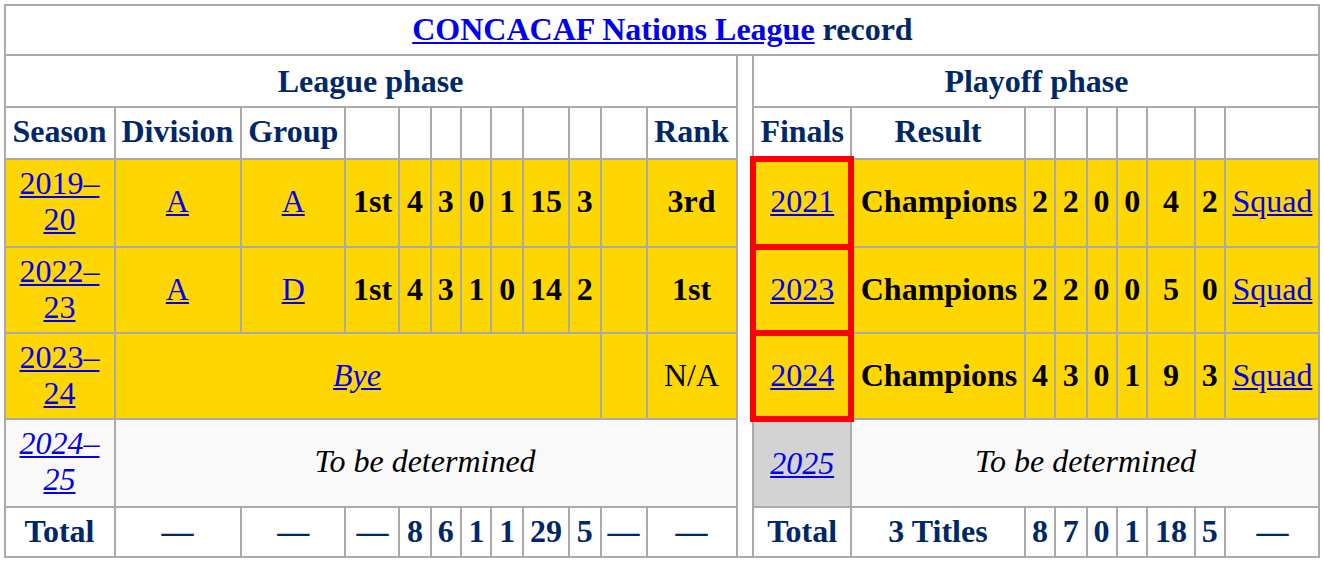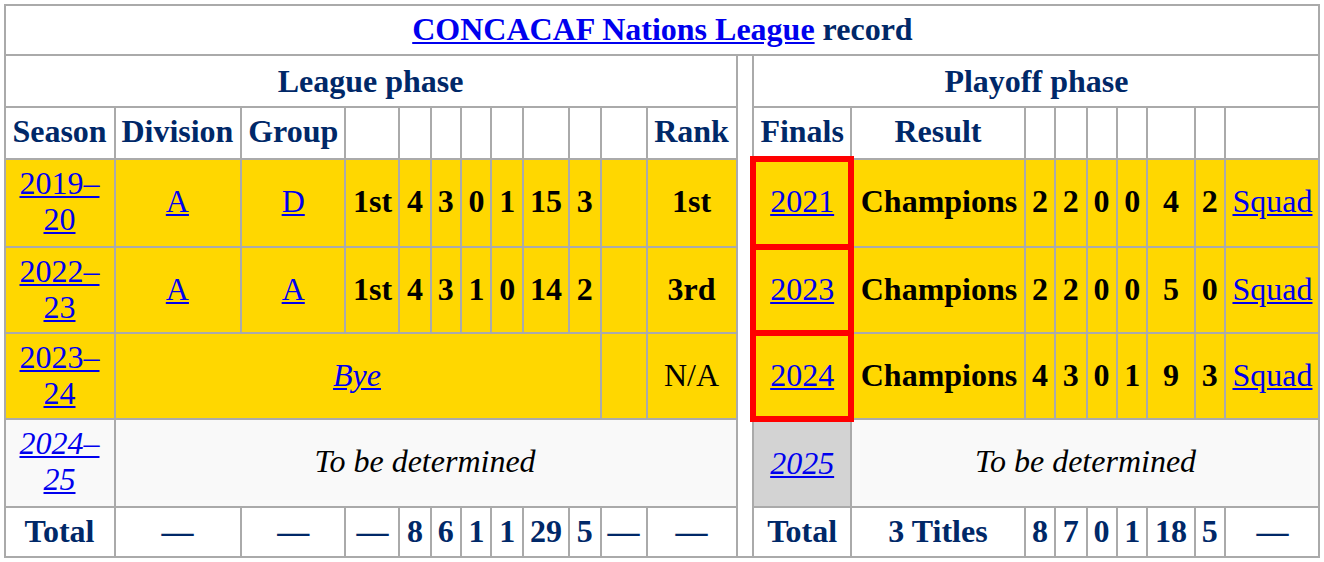(293, 202) A -> (293, 202) D
(692, 202) 3rd -> (692, 202) 1st
(293, 288) D -> (293, 288) A
(692, 288) 1st -> (692, 288) 3rd
